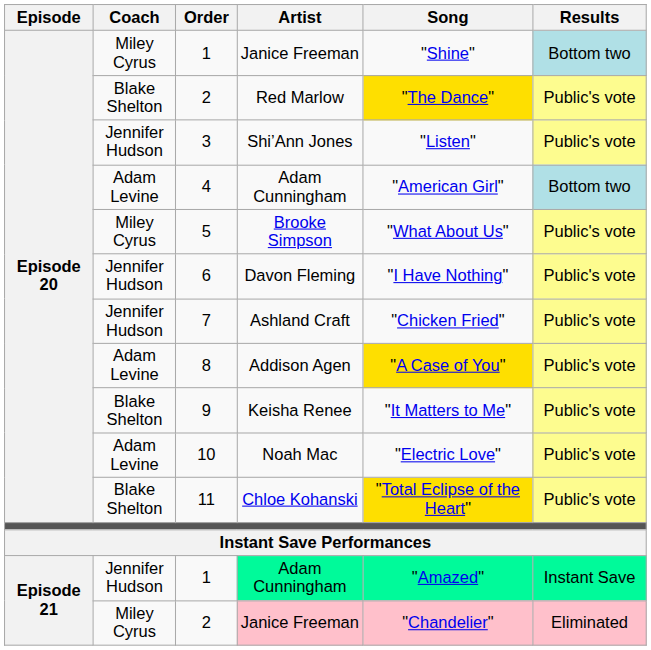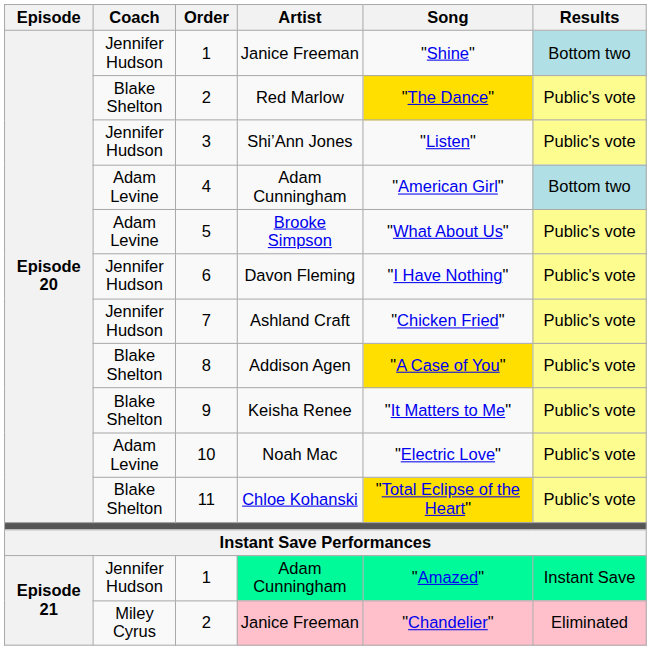(134, 52) Miley Cyrus -> (134, 52) Jennifer Hudson
(134, 231) Miley Cyrus -> (134, 231) Adam Levine
(134, 365) Adam Levine -> (134, 365) Blake Shelton
